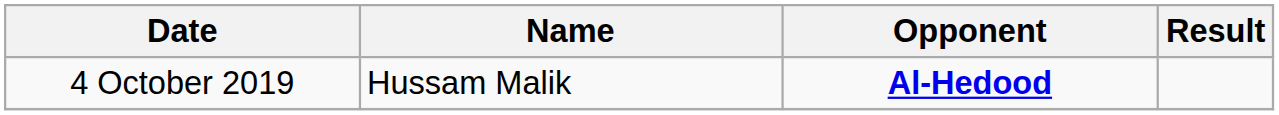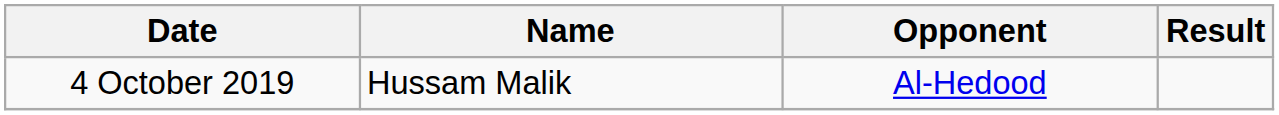(970, 83) bold -> (970, 83) normal
